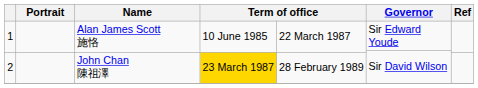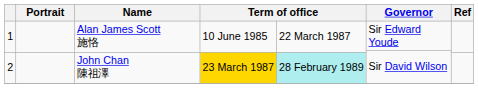(321, 68) no background -> (321, 68) paleturquoise background
